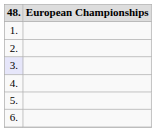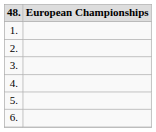(14, 65) lavender background -> (14, 65) no background
